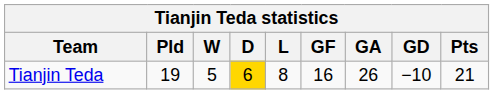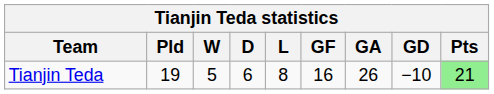(248, 74) gold background -> (248, 74) no background
(465, 74) no background -> (465, 74) lightgreen background
